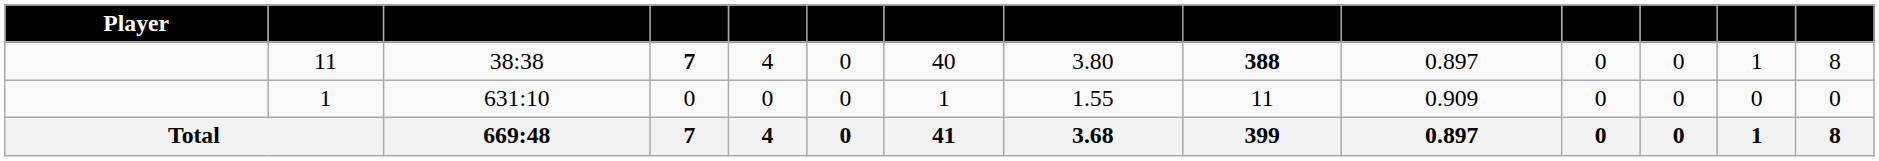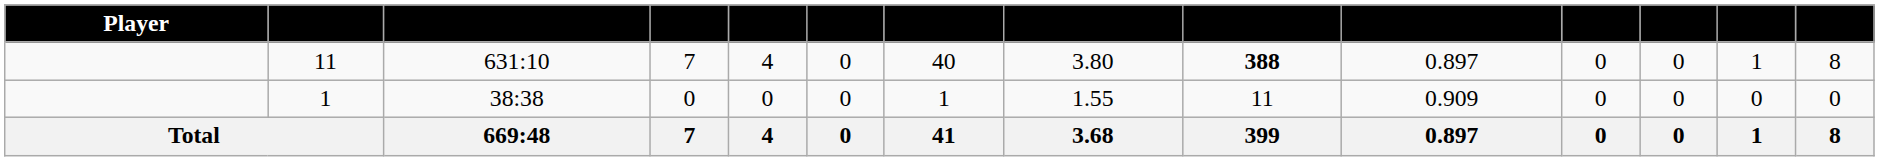(517, 60) 38:38 -> (517, 60) 631:10
(689, 60) bold -> (689, 60) normal
(517, 98) 631:10 -> (517, 98) 38:38
